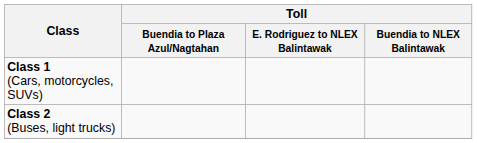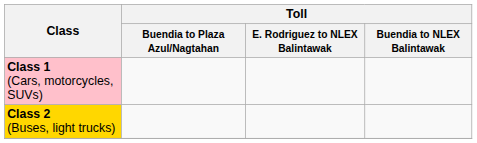(60, 81) no background -> (60, 81) pink background
(61, 121) no background -> (61, 121) gold background
